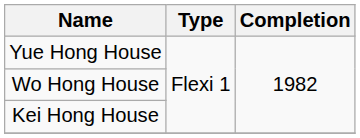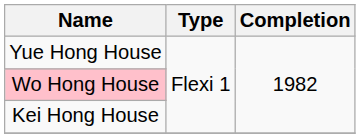(85, 84) no background -> (85, 84) pink background
